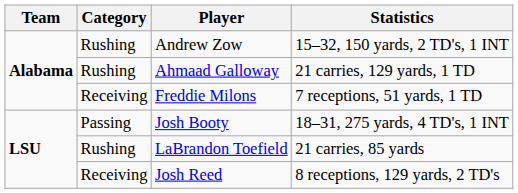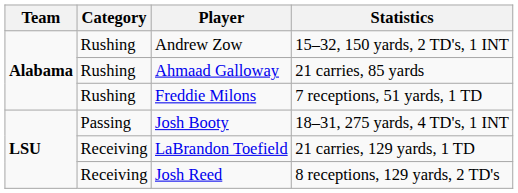(385, 70) 21 carries, 129 yards, 1 TD -> (360, 70) 21 carries, 85 yards
(114, 96) Receiving -> (108, 96) Rushing
(108, 148) Rushing -> (114, 148) Receiving
(360, 148) 21 carries, 85 yards -> (385, 148) 21 carries, 129 yards, 1 TD
